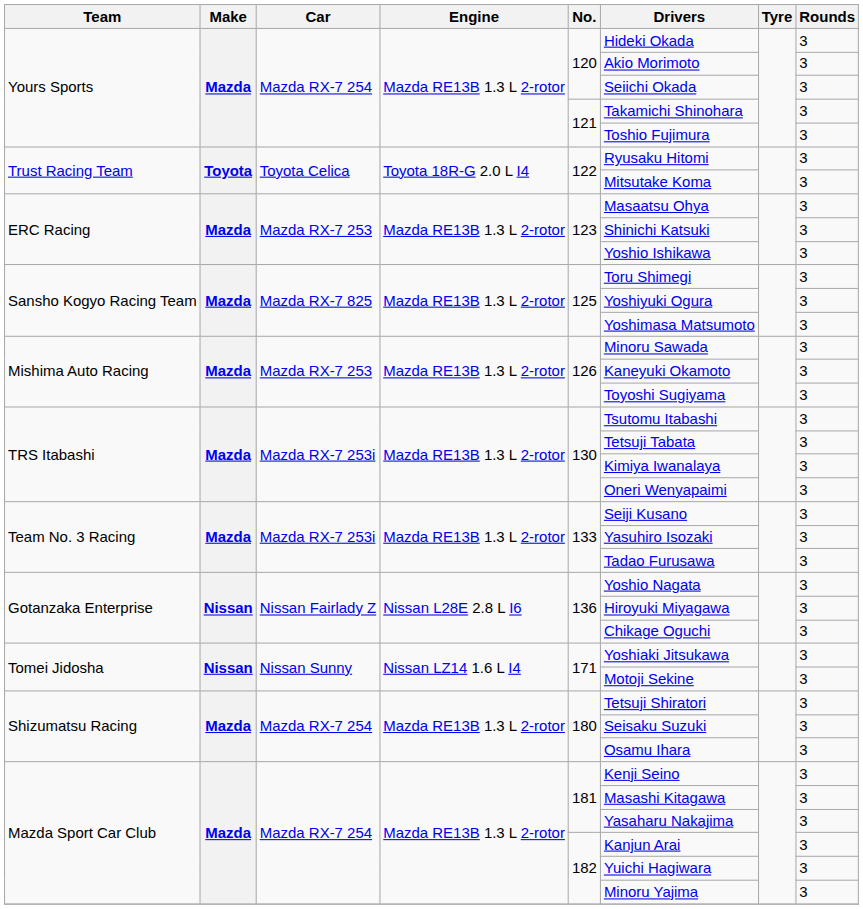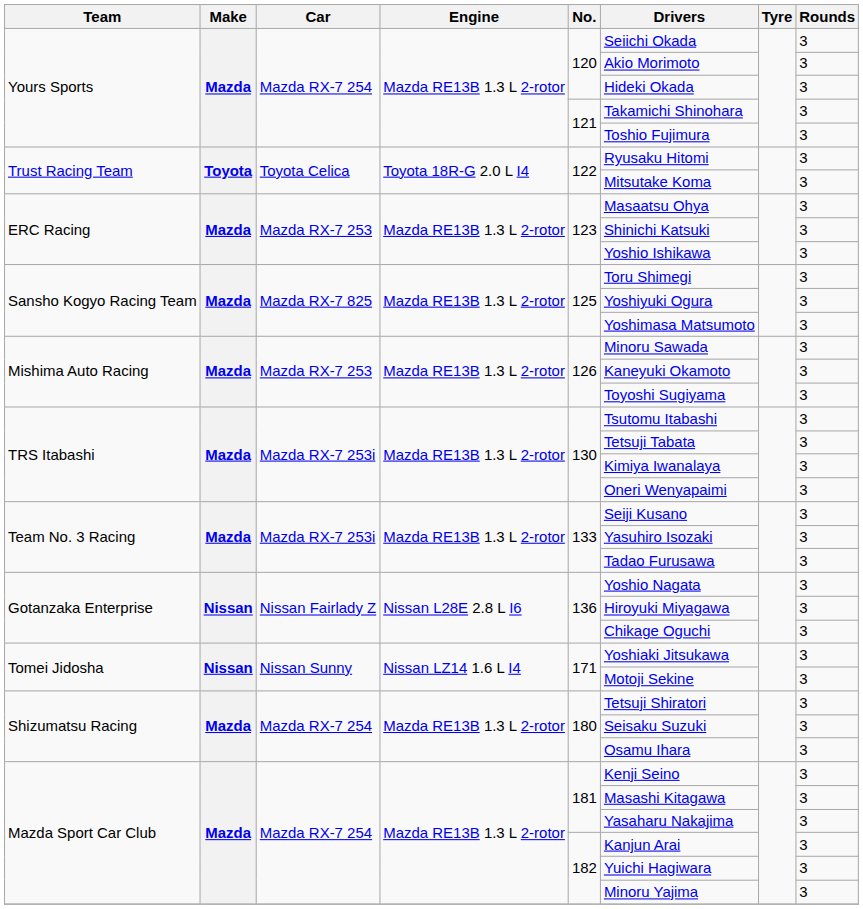(649, 40) Hideki Okada -> (650, 40) Seiichi Okada
(650, 88) Seiichi Okada -> (649, 88) Hideki Okada
